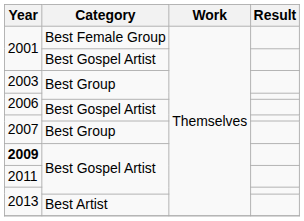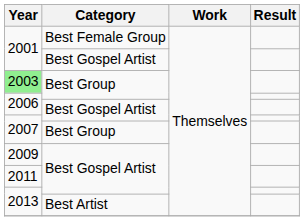(23, 81) no background -> (23, 81) lightgreen background
(23, 154) bold -> (23, 154) normal
